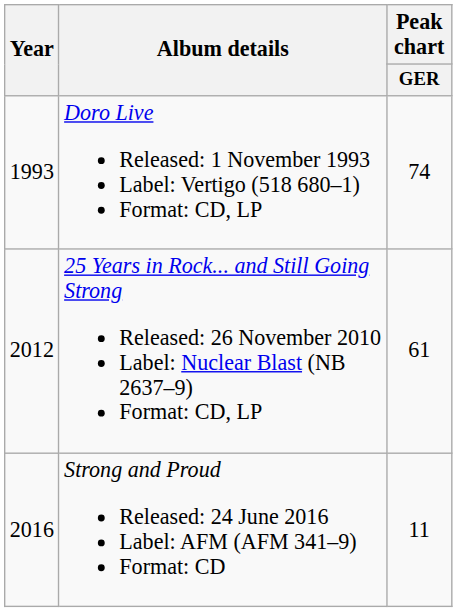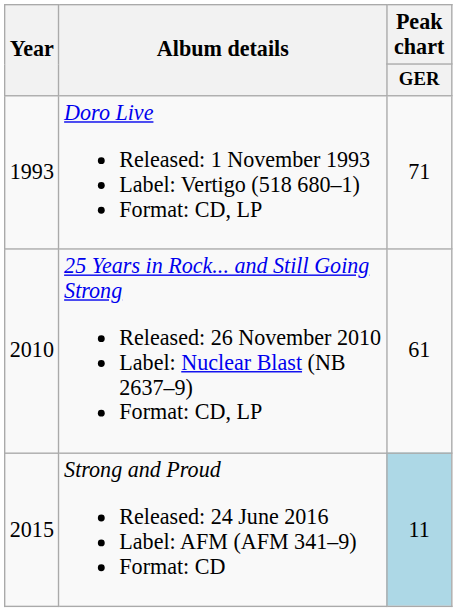(419, 172) 74 -> (419, 172) 71
(32, 350) 2012 -> (32, 350) 2010
(32, 529) 2016 -> (32, 529) 2015
(419, 529) no background -> (419, 529) lightblue background
